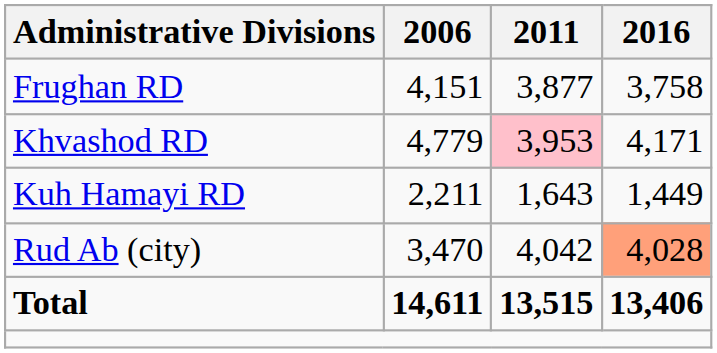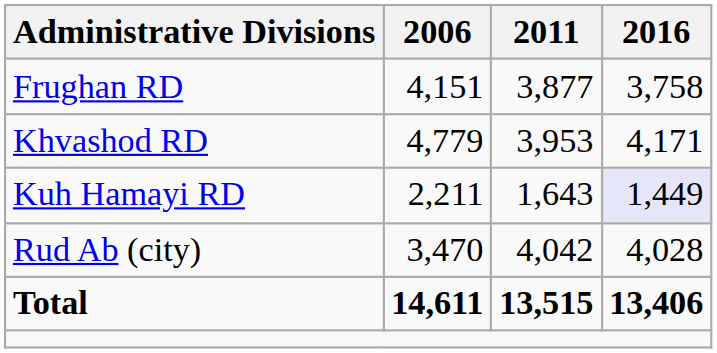(555, 140) pink background -> (555, 140) no background
(665, 194) no background -> (665, 194) lavender background
(665, 248) lightsalmon background -> (665, 248) no background
